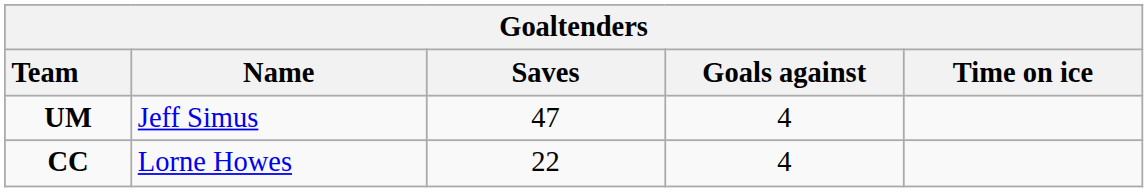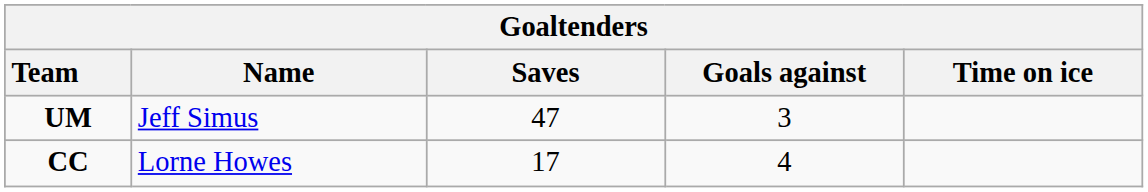(784, 117) 4 -> (784, 117) 3
(545, 162) 22 -> (545, 162) 17
